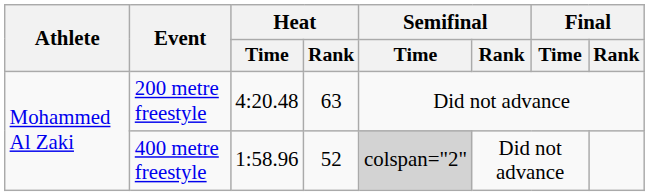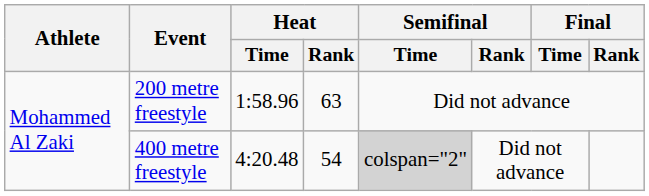(267, 101) 4:20.48 -> (267, 101) 1:58.96
(267, 160) 1:58.96 -> (267, 160) 4:20.48
(331, 160) 52 -> (331, 160) 54
